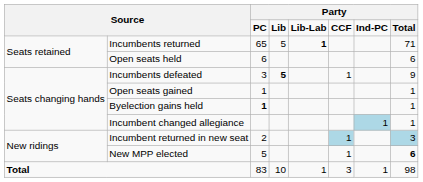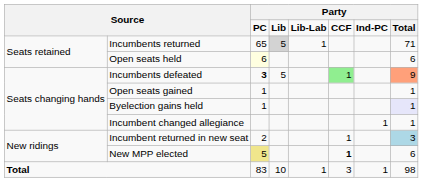(283, 43) no background -> (283, 43) lightgrey background
(324, 43) bold -> (324, 43) normal
(264, 59) no background -> (264, 59) lightyellow background
(264, 75) normal -> (264, 75) bold
(283, 75) bold -> (283, 75) normal
(349, 75) no background -> (349, 75) lightgreen background
(413, 75) no background -> (413, 75) lightsalmon background
(264, 106) bold -> (264, 106) normal
(413, 106) no background -> (413, 106) lavender background
(385, 122) lightblue background -> (385, 122) no background
(349, 138) lightblue background -> (349, 138) no background
(264, 153) no background -> (264, 153) khaki background
(349, 153) normal -> (349, 153) bold
(413, 153) bold -> (413, 153) normal
